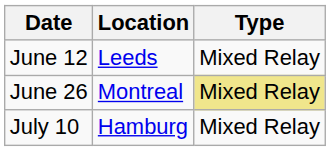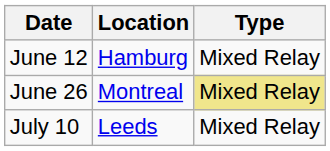(128, 57) Leeds -> (143, 57) Hamburg
(143, 127) Hamburg -> (128, 127) Leeds
